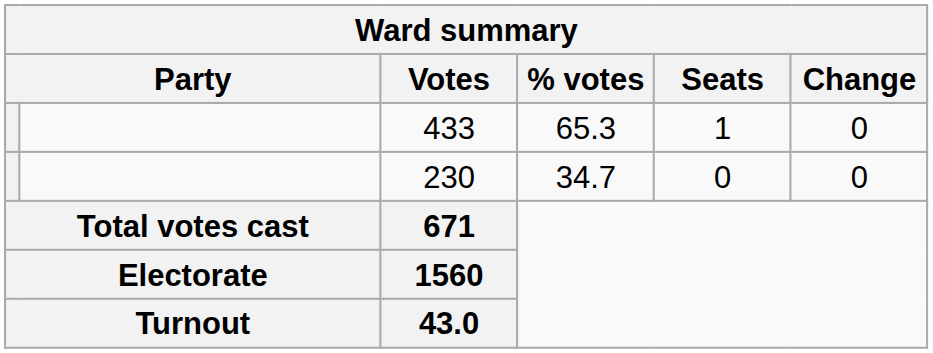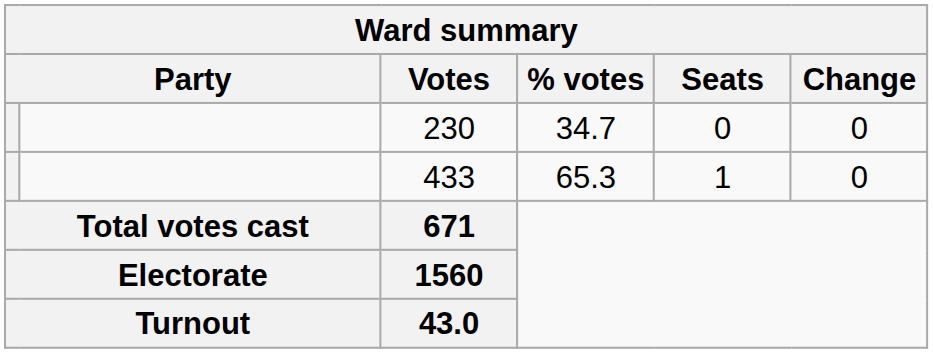rows swapped: (449, 128) <-> (449, 177)
